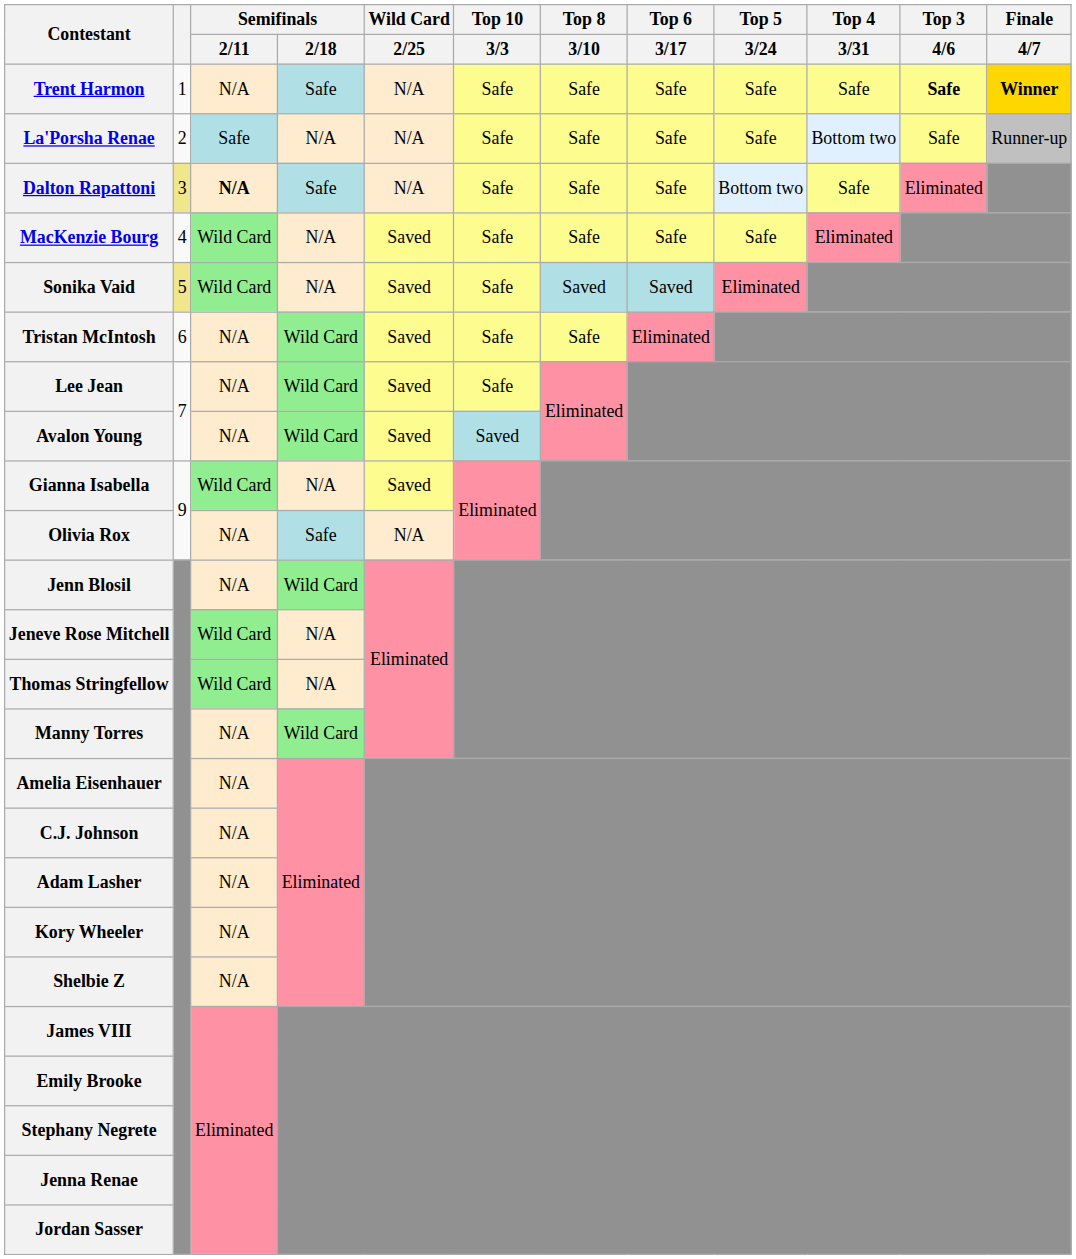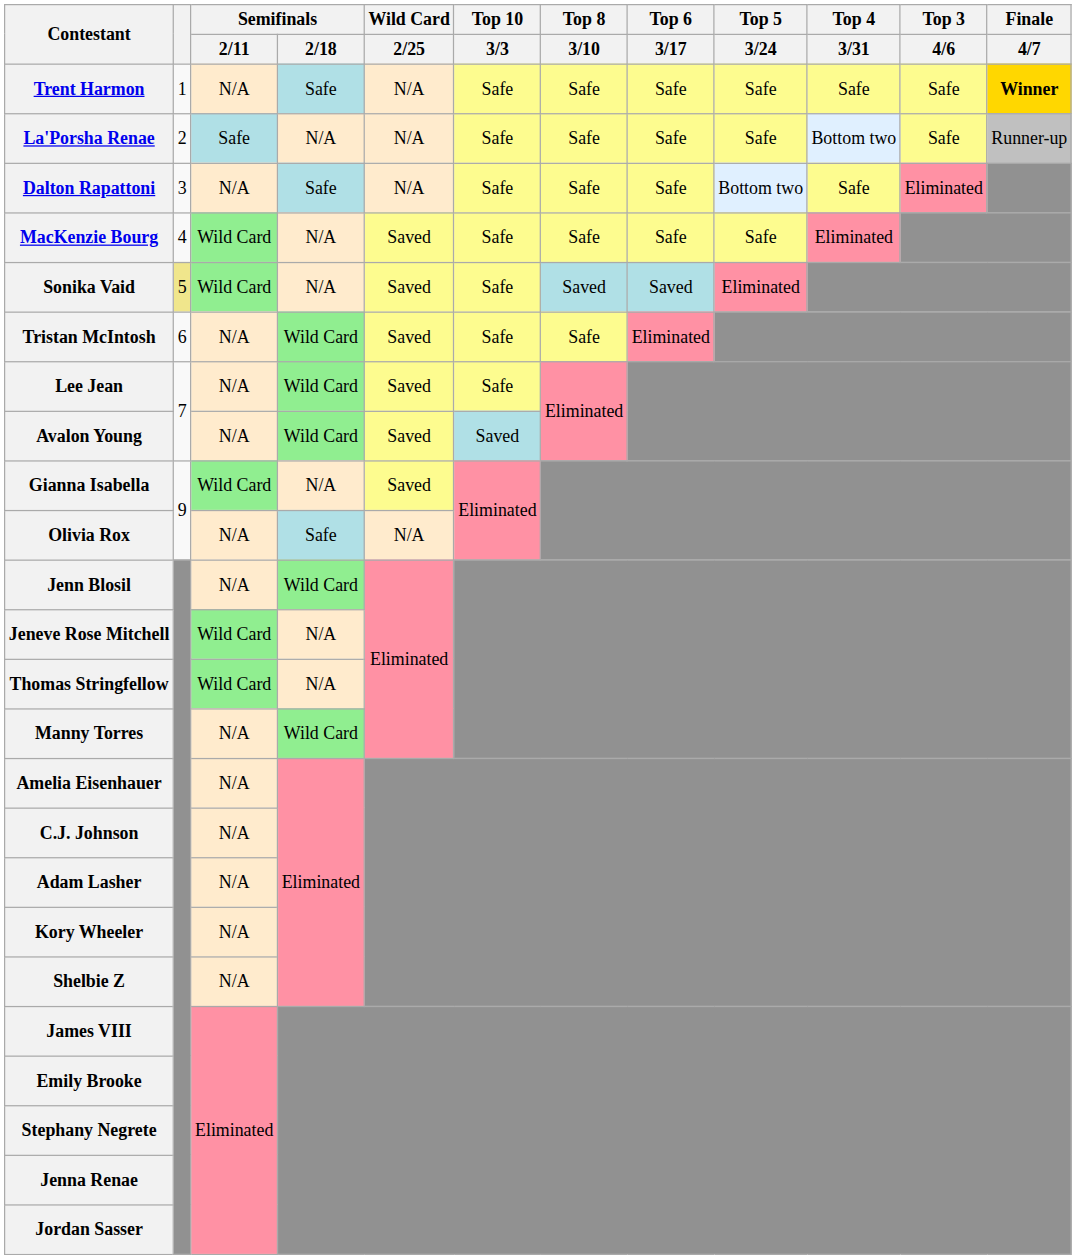(944, 88) bold -> (944, 88) normal
(182, 187) khaki background -> (182, 187) no background
(234, 187) bold -> (234, 187) normal
